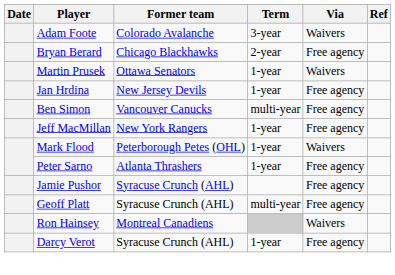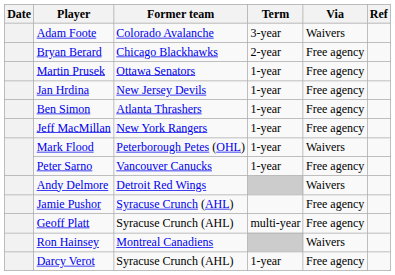(325, 71) Waivers -> (335, 71) Free agency
(164, 109) Vancouver Canucks -> (159, 109) Atlanta Thrashers
(275, 109) multi-year -> (266, 109) 1-year
(159, 166) Atlanta Thrashers -> (164, 166) Vancouver Canucks
+ row: (72, 185)
